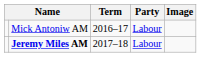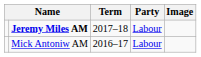rows swapped: (50, 28) <-> (50, 44)
